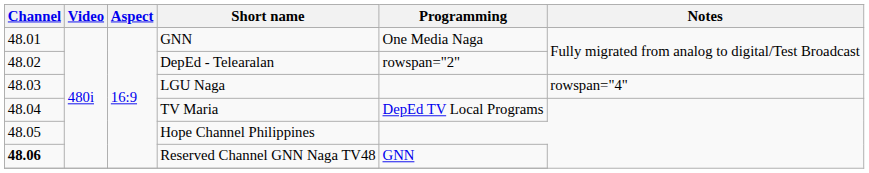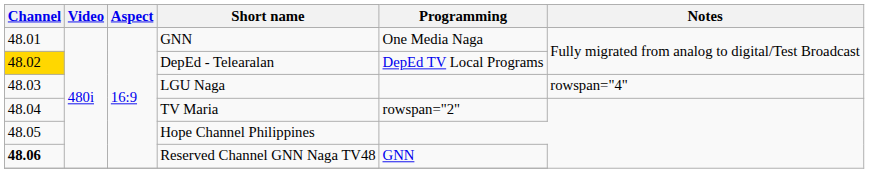(24, 62) no background -> (24, 62) gold background
(421, 62) rowspan="2" -> (463, 62) DepEd TV Local Programs
(463, 109) DepEd TV Local Programs -> (421, 109) rowspan="2"
